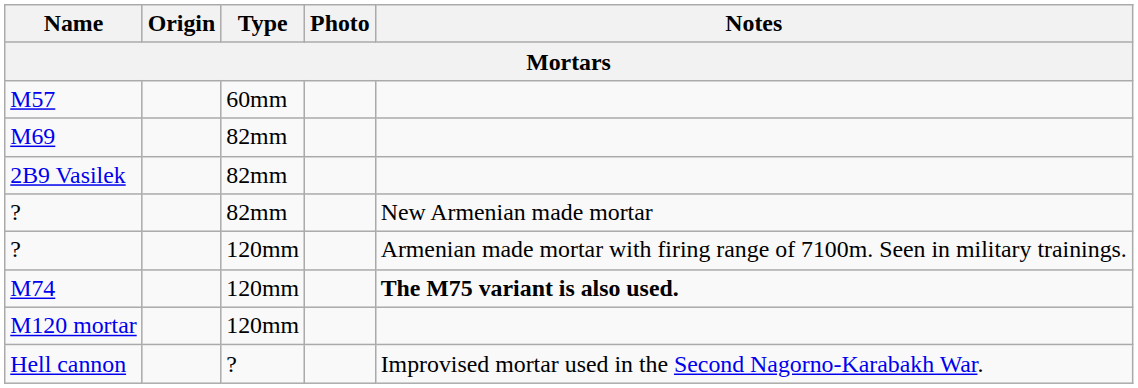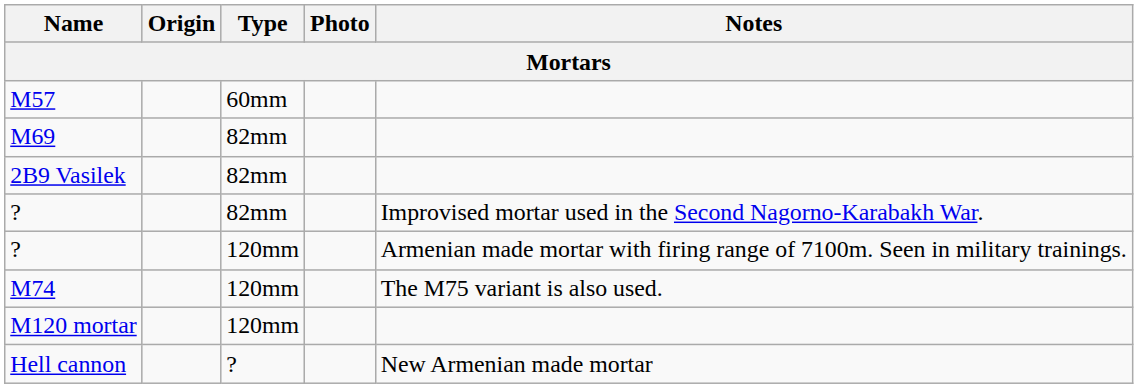(517, 212) New Armenian made mortar -> (682, 212) Improvised mortar used in the Second Nagorno-Karabakh War.
(530, 288) bold -> (522, 288) normal
(682, 363) Improvised mortar used in the Second Nagorno-Karabakh War. -> (517, 363) New Armenian made mortar
